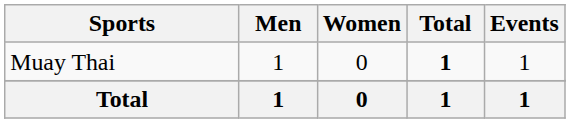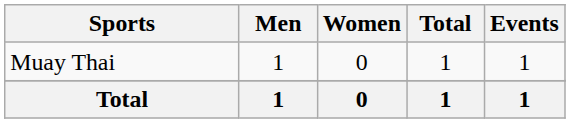(445, 61) bold -> (445, 61) normal
